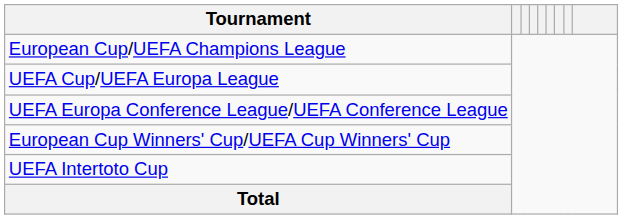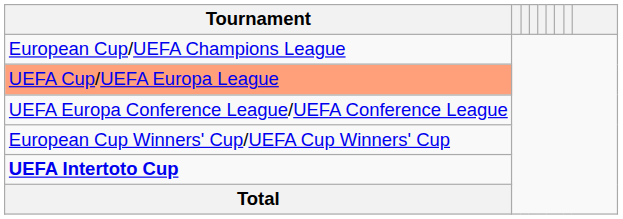(144, 78) no background -> (144, 78) lightsalmon background
(88, 168) normal -> (94, 168) bold
